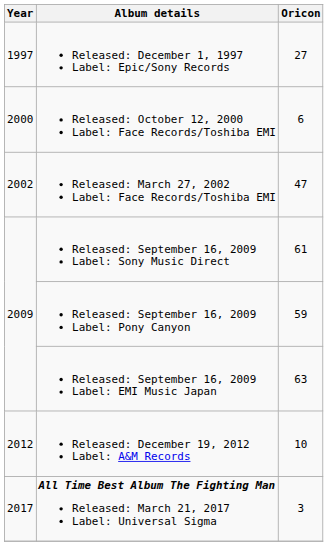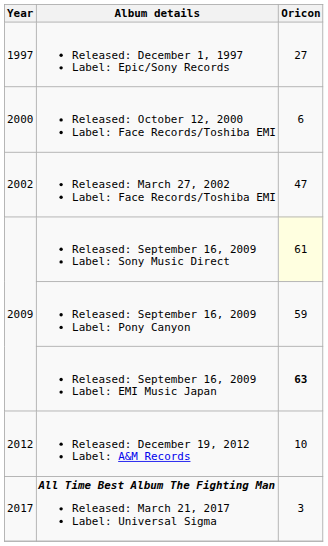(301, 249) no background -> (301, 249) lightyellow background
(301, 379) normal -> (301, 379) bold
